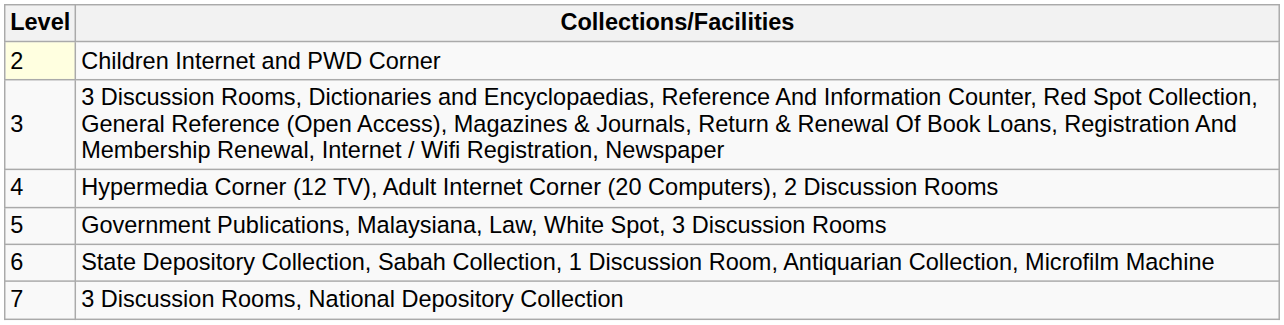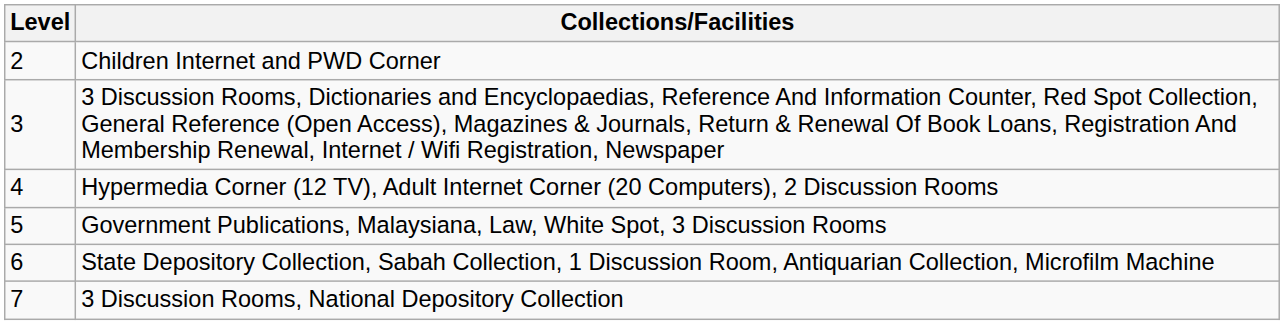(17, 60) lightyellow background -> (17, 60) no background
